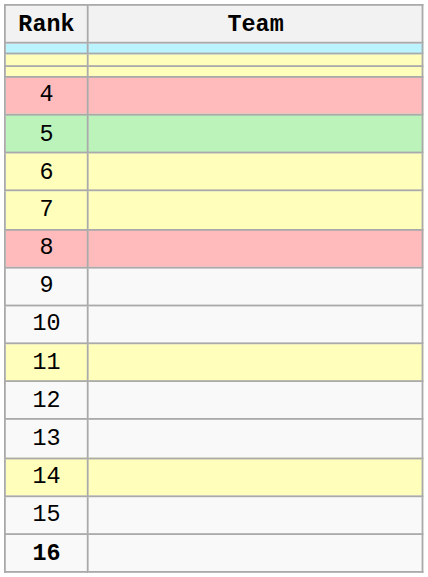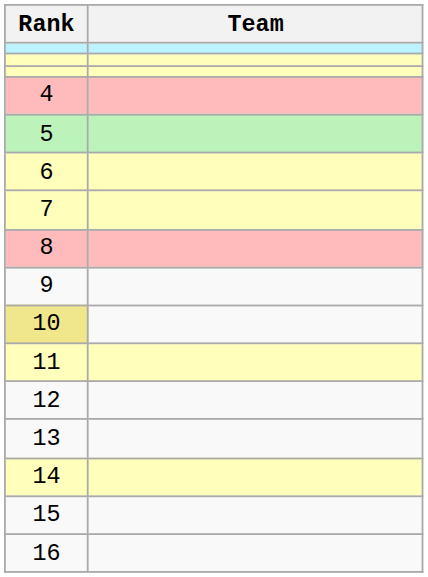(46, 324) no background -> (46, 324) khaki background
(46, 553) bold -> (46, 553) normal
